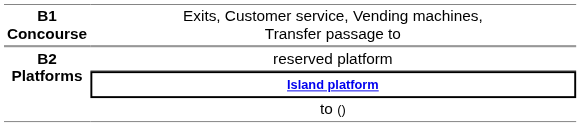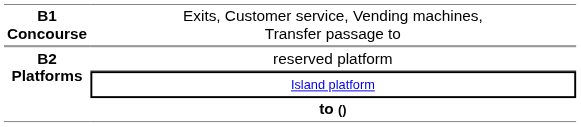(333, 84) bold -> (333, 85) normal
(333, 109) normal -> (333, 109) bold
